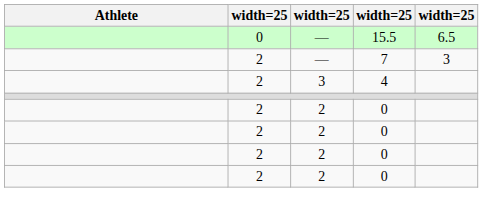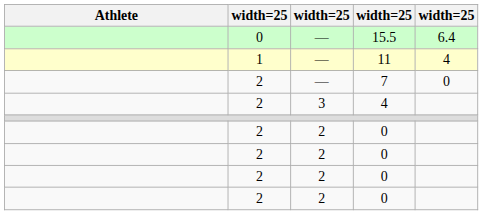(446, 37) 6.5 -> (446, 37) 6.4
+ row: (260, 59)
(446, 59) 3 -> (446, 81) 0
